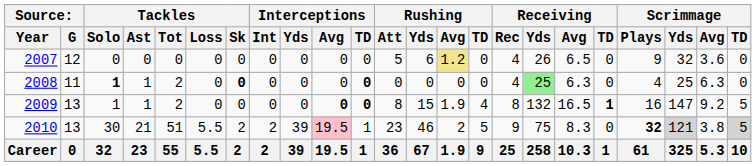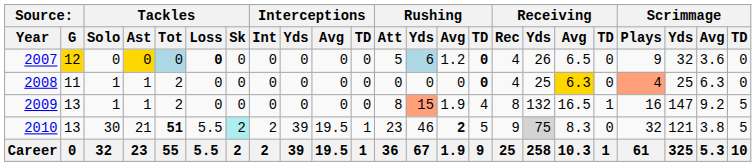(72, 61) no background -> (72, 61) gold background
(147, 61) no background -> (147, 61) gold background
(179, 61) no background -> (179, 61) lightblue background
(218, 61) normal -> (218, 61) bold
(430, 61) no background -> (430, 61) lightblue background
(453, 61) khaki background -> (453, 61) no background
(484, 61) normal -> (484, 61) bold
(116, 83) bold -> (116, 83) normal
(242, 83) bold -> (242, 83) normal
(367, 83) bold -> (367, 83) normal
(484, 83) normal -> (484, 83) bold
(543, 83) lightgreen background -> (543, 83) no background
(578, 83) no background -> (578, 83) gold background
(658, 83) no background -> (658, 83) lightsalmon background
(344, 106) bold -> (344, 106) normal
(367, 106) bold -> (367, 106) normal
(426, 106) no background -> (426, 106) lightsalmon background
(610, 106) bold -> (610, 106) normal
(175, 128) normal -> (175, 128) bold
(242, 128) no background -> (242, 128) paleturquoise background
(332, 128) pink background -> (332, 128) no background
(461, 128) normal -> (461, 128) bold
(543, 128) no background -> (543, 128) lightgrey background
(654, 128) bold -> (654, 128) normal
(681, 128) lightgrey background -> (681, 128) no background
(743, 128) lightgrey background -> (743, 128) no background
